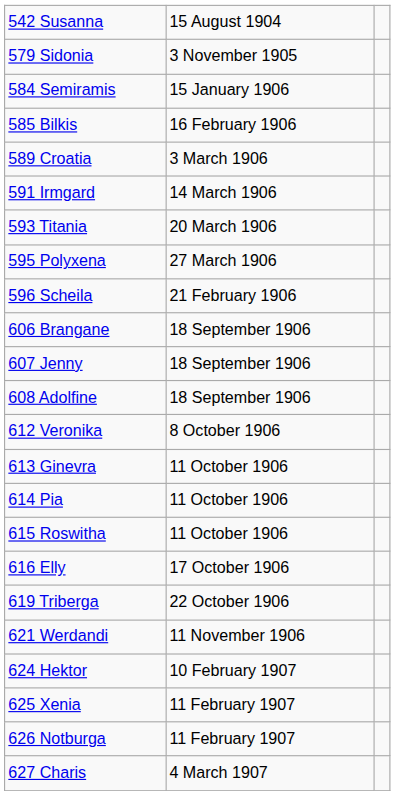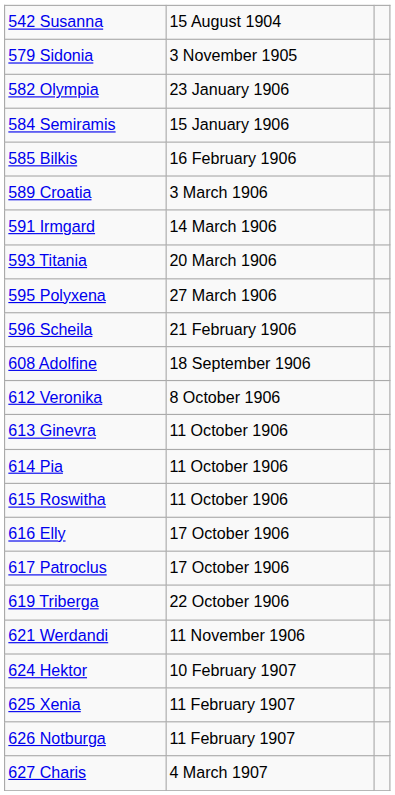+ row: (53, 90)
- row: (59, 329)
- row: (45, 363)
+ row: (58, 568)
